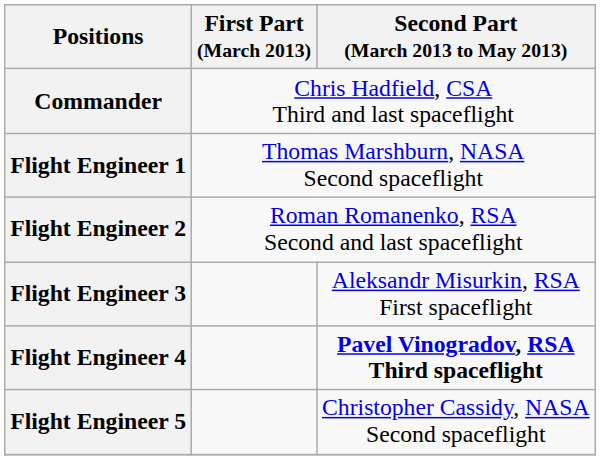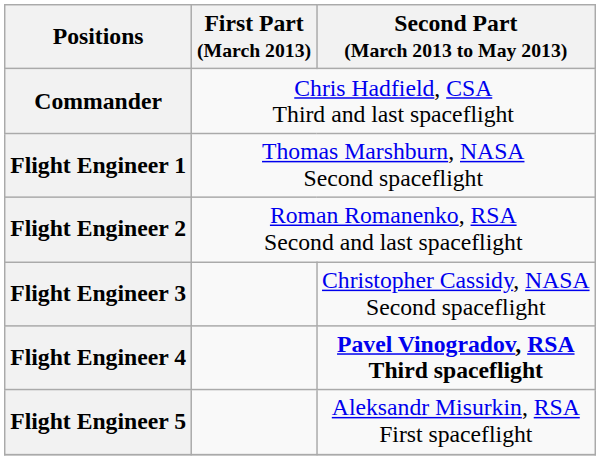(456, 293) Aleksandr Misurkin, RSA First spaceflight -> (456, 293) Christopher Cassidy, NASA Second spaceflight
(456, 421) Christopher Cassidy, NASA Second spaceflight -> (456, 421) Aleksandr Misurkin, RSA First spaceflight
